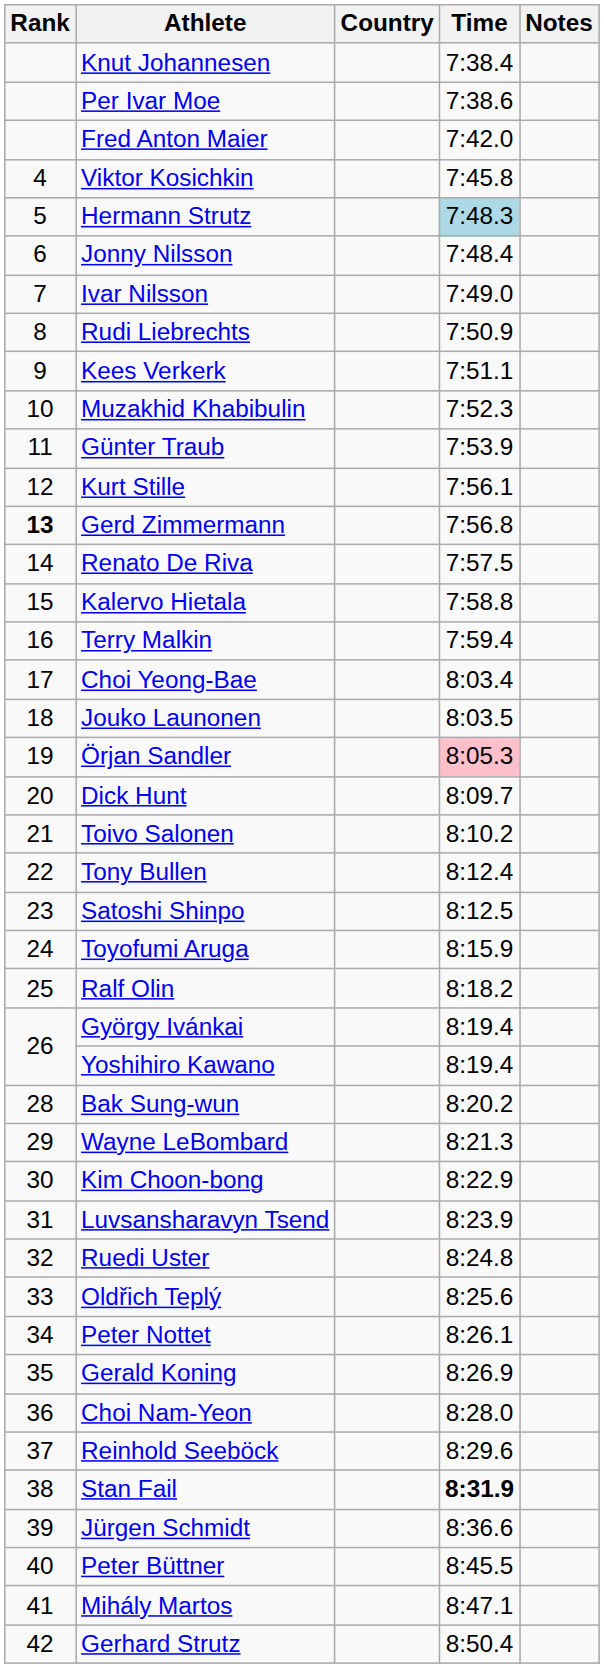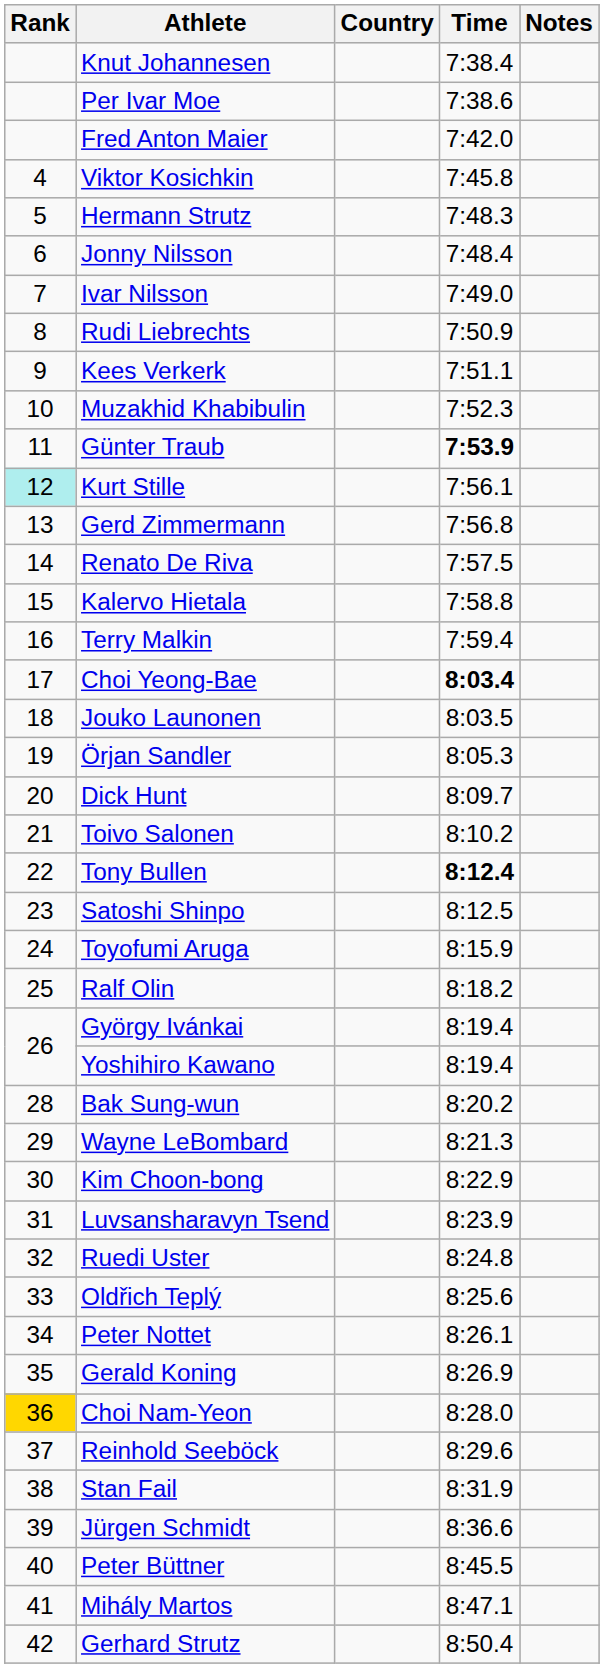(479, 216) lightblue background -> (479, 216) no background
(479, 448) normal -> (479, 448) bold
(40, 486) no background -> (40, 486) paleturquoise background
(40, 525) bold -> (40, 525) normal
(479, 679) normal -> (479, 679) bold
(479, 756) pink background -> (479, 756) no background
(479, 872) normal -> (479, 872) bold
(40, 1412) no background -> (40, 1412) gold background
(479, 1489) bold -> (479, 1489) normal
